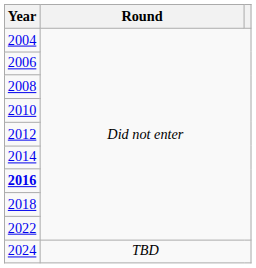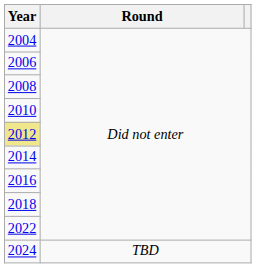(22, 134) no background -> (22, 134) khaki background
(22, 181) bold -> (22, 181) normal
